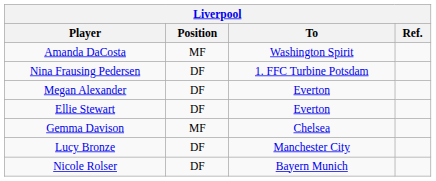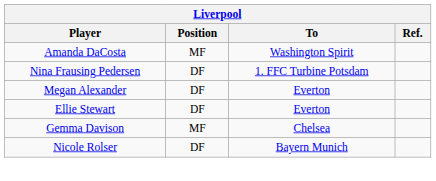- row: (85, 147)
